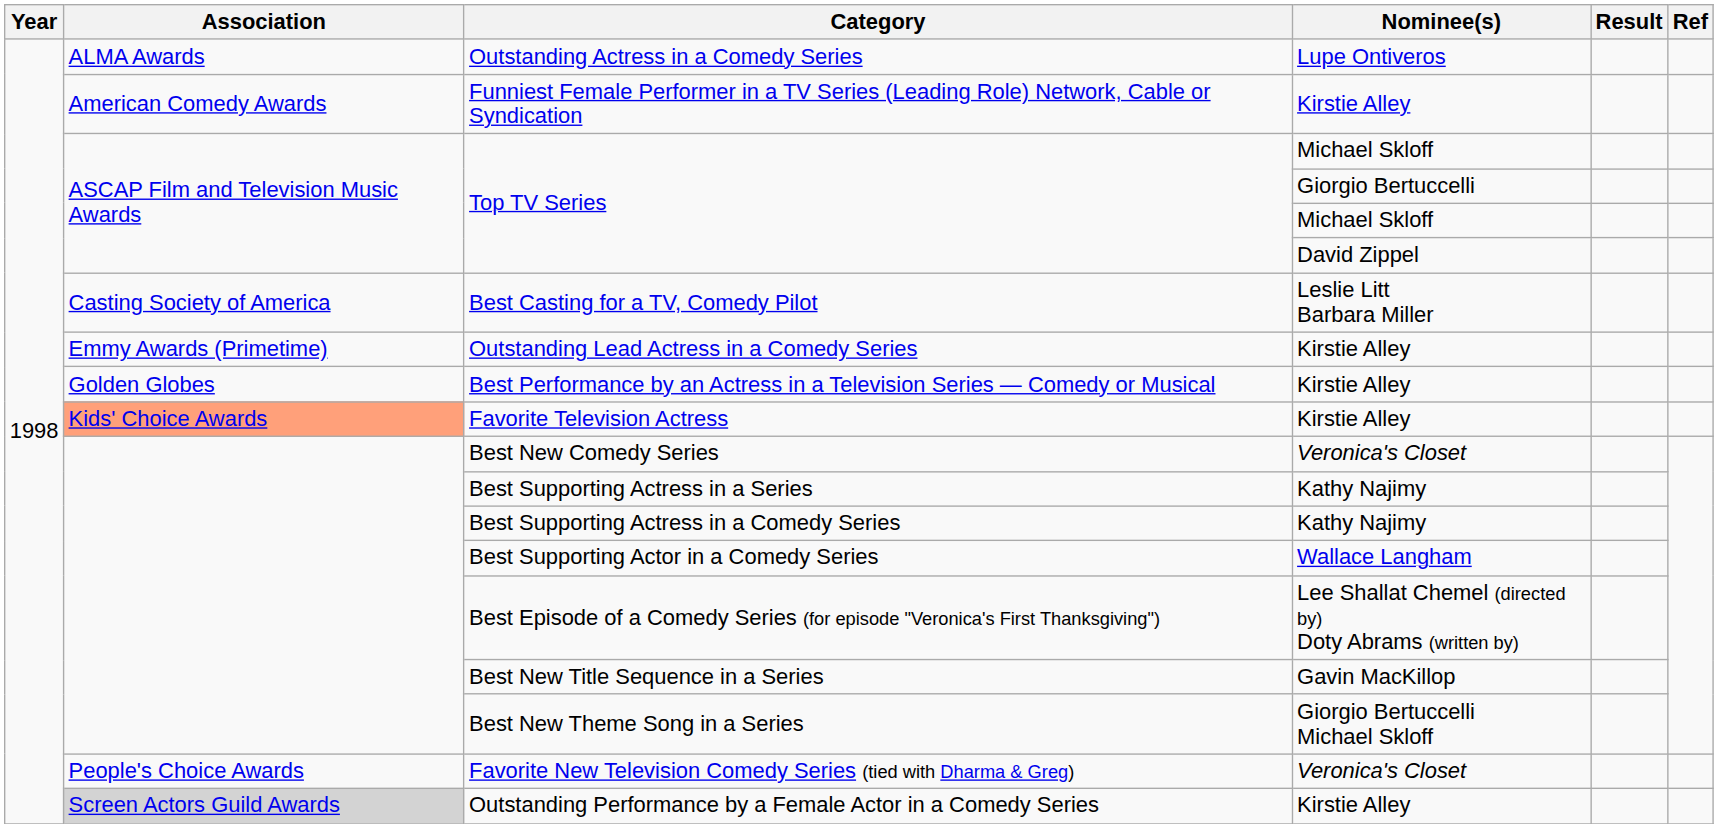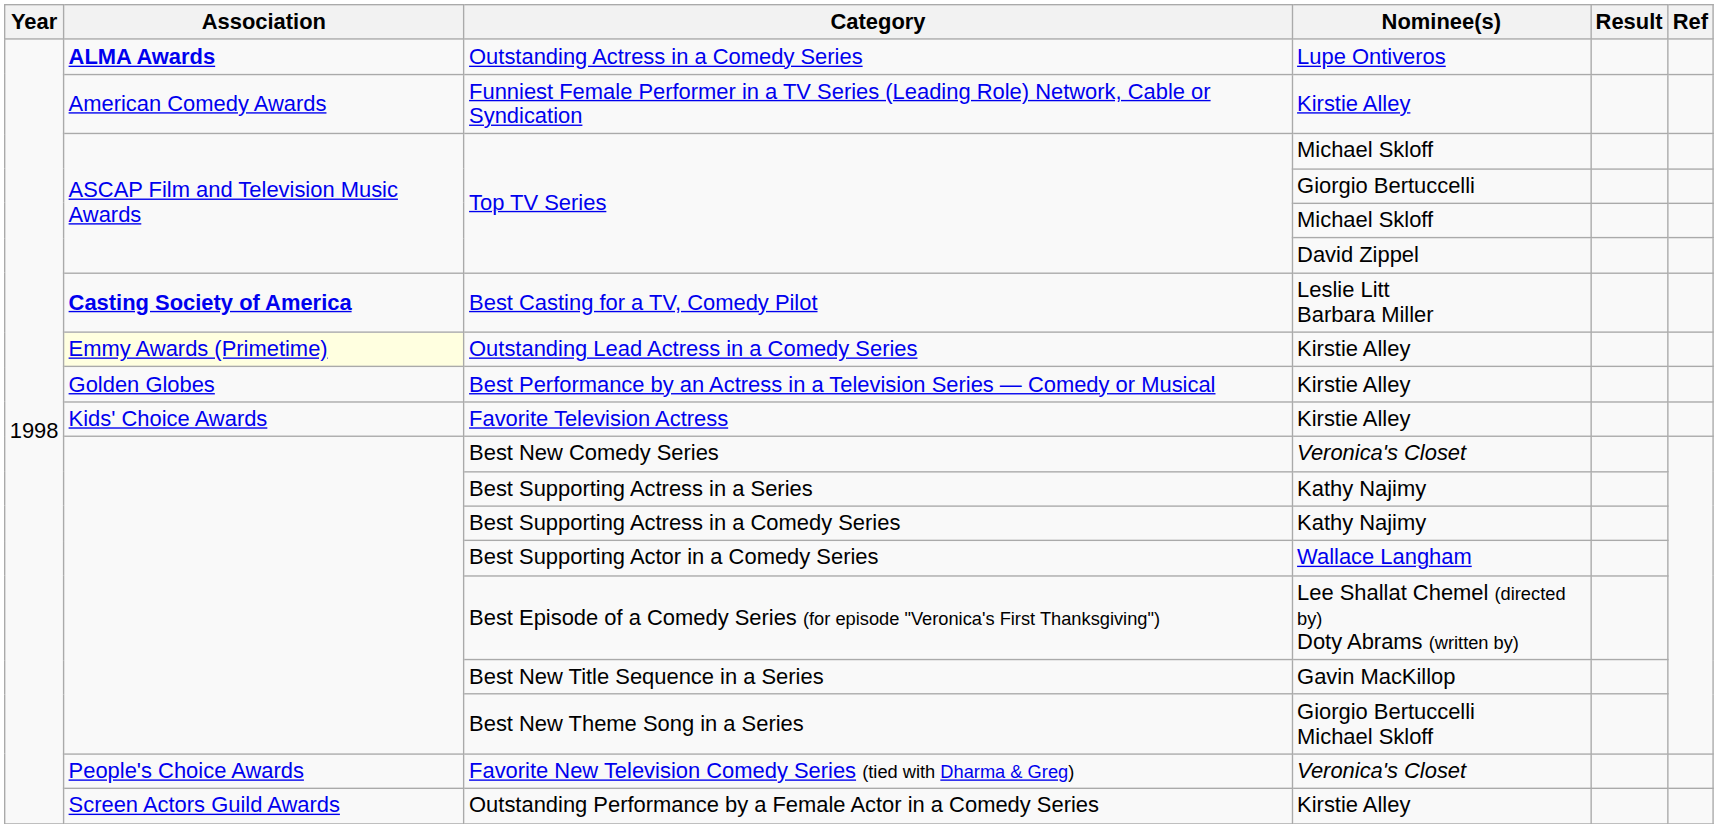(137, 56) normal -> (142, 56) bold
(200, 302) normal -> (210, 302) bold
(198, 349) no background -> (198, 349) lightyellow background
(168, 418) lightsalmon background -> (168, 418) no background
(204, 805) lightgrey background -> (204, 805) no background
